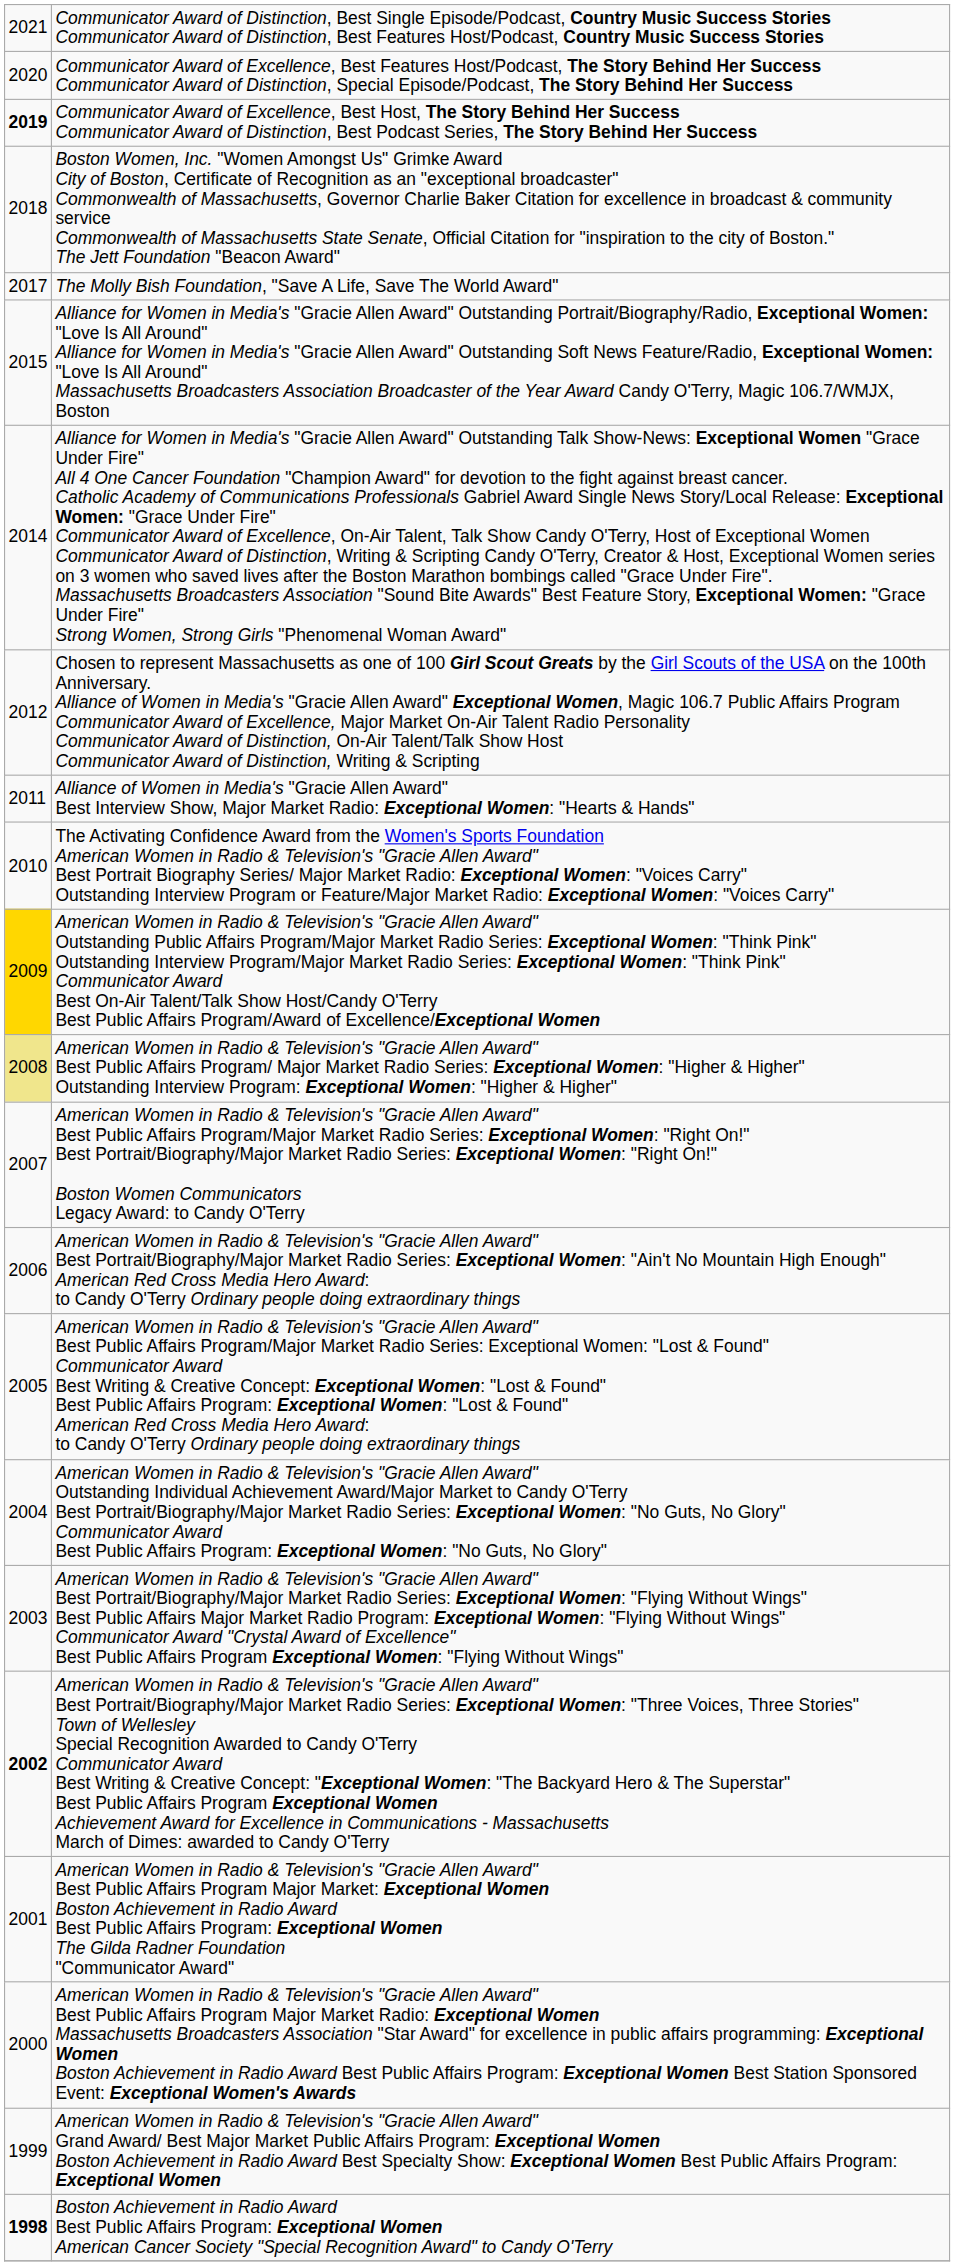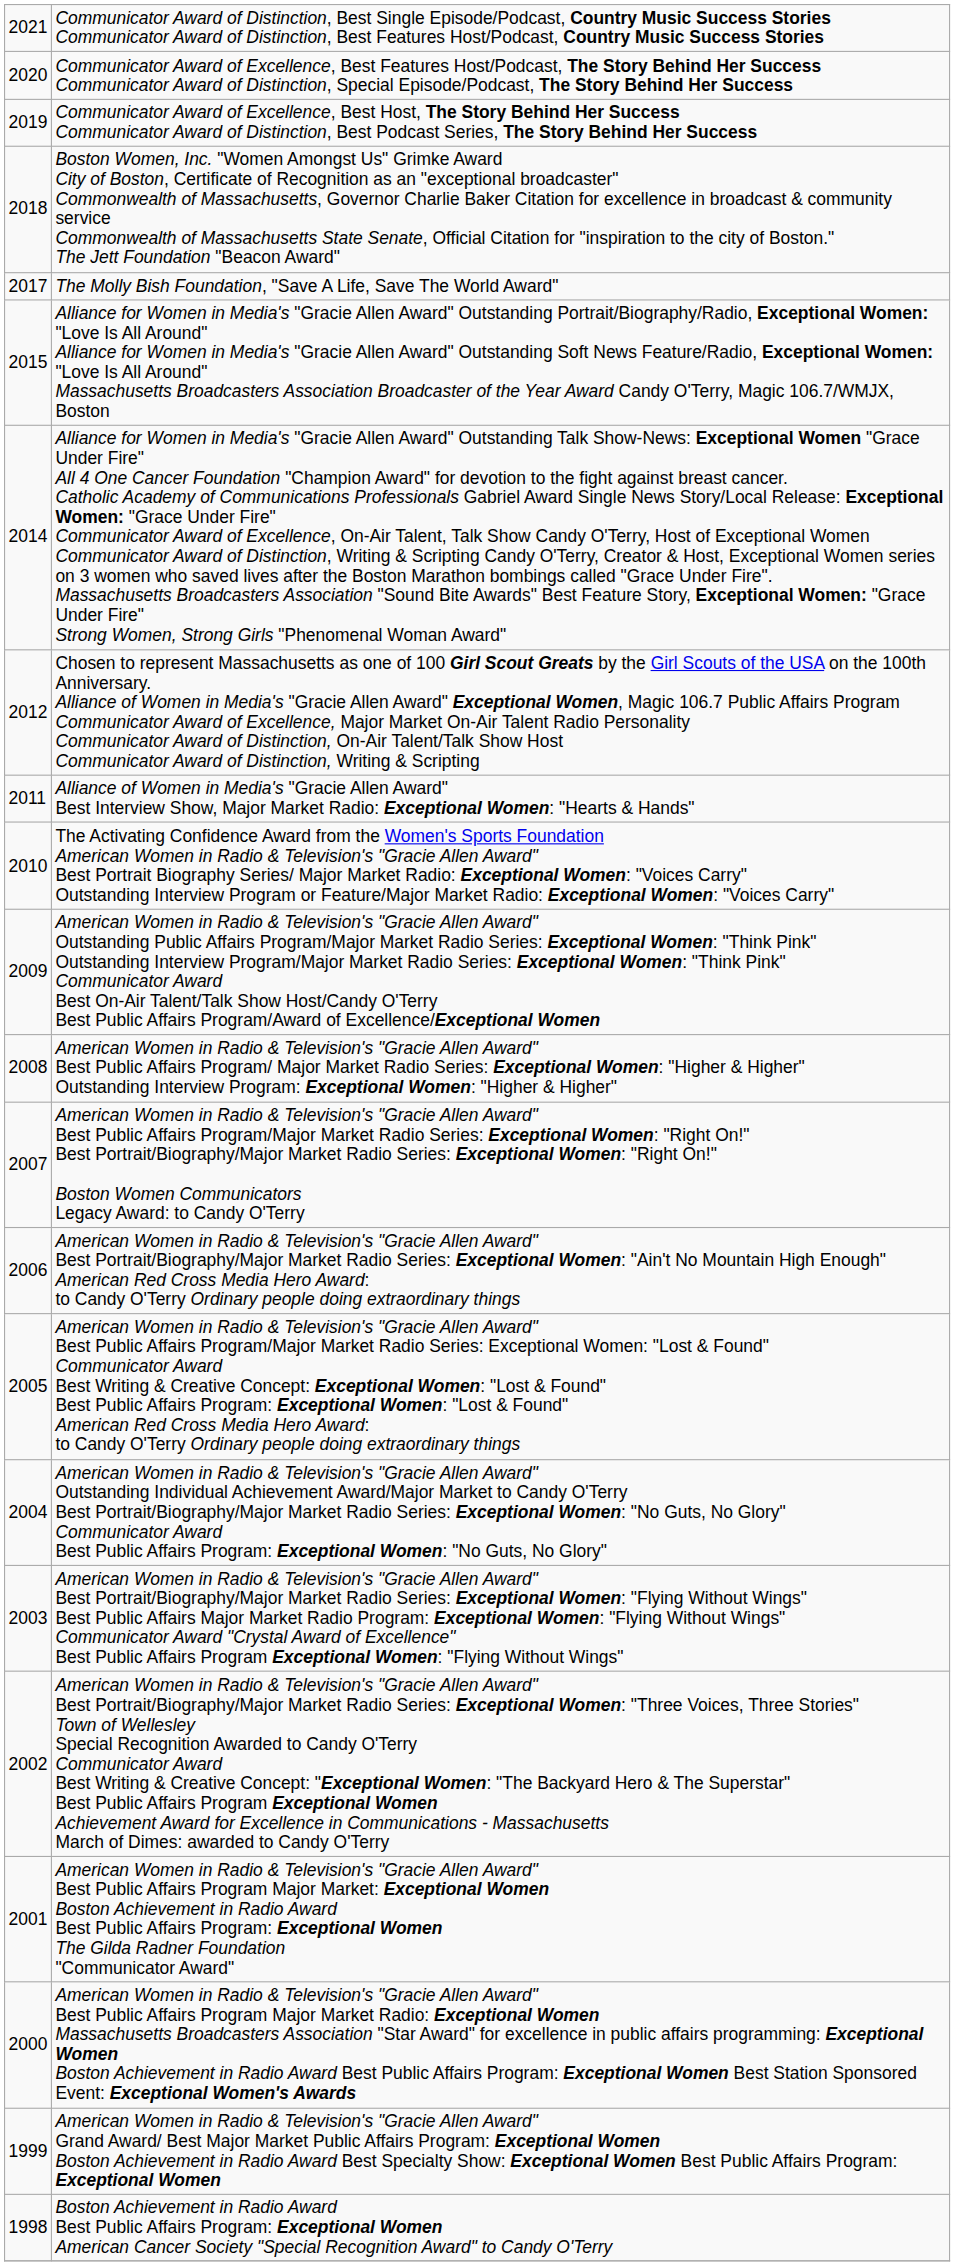(28, 122) bold -> (28, 122) normal
(28, 971) gold background -> (28, 971) no background
(28, 1068) khaki background -> (28, 1068) no background
(28, 1763) bold -> (28, 1763) normal
(28, 2227) bold -> (28, 2227) normal
